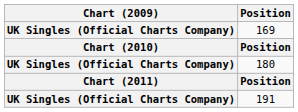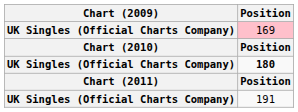(266, 30) no background -> (266, 30) pink background
(266, 64) normal -> (266, 64) bold
